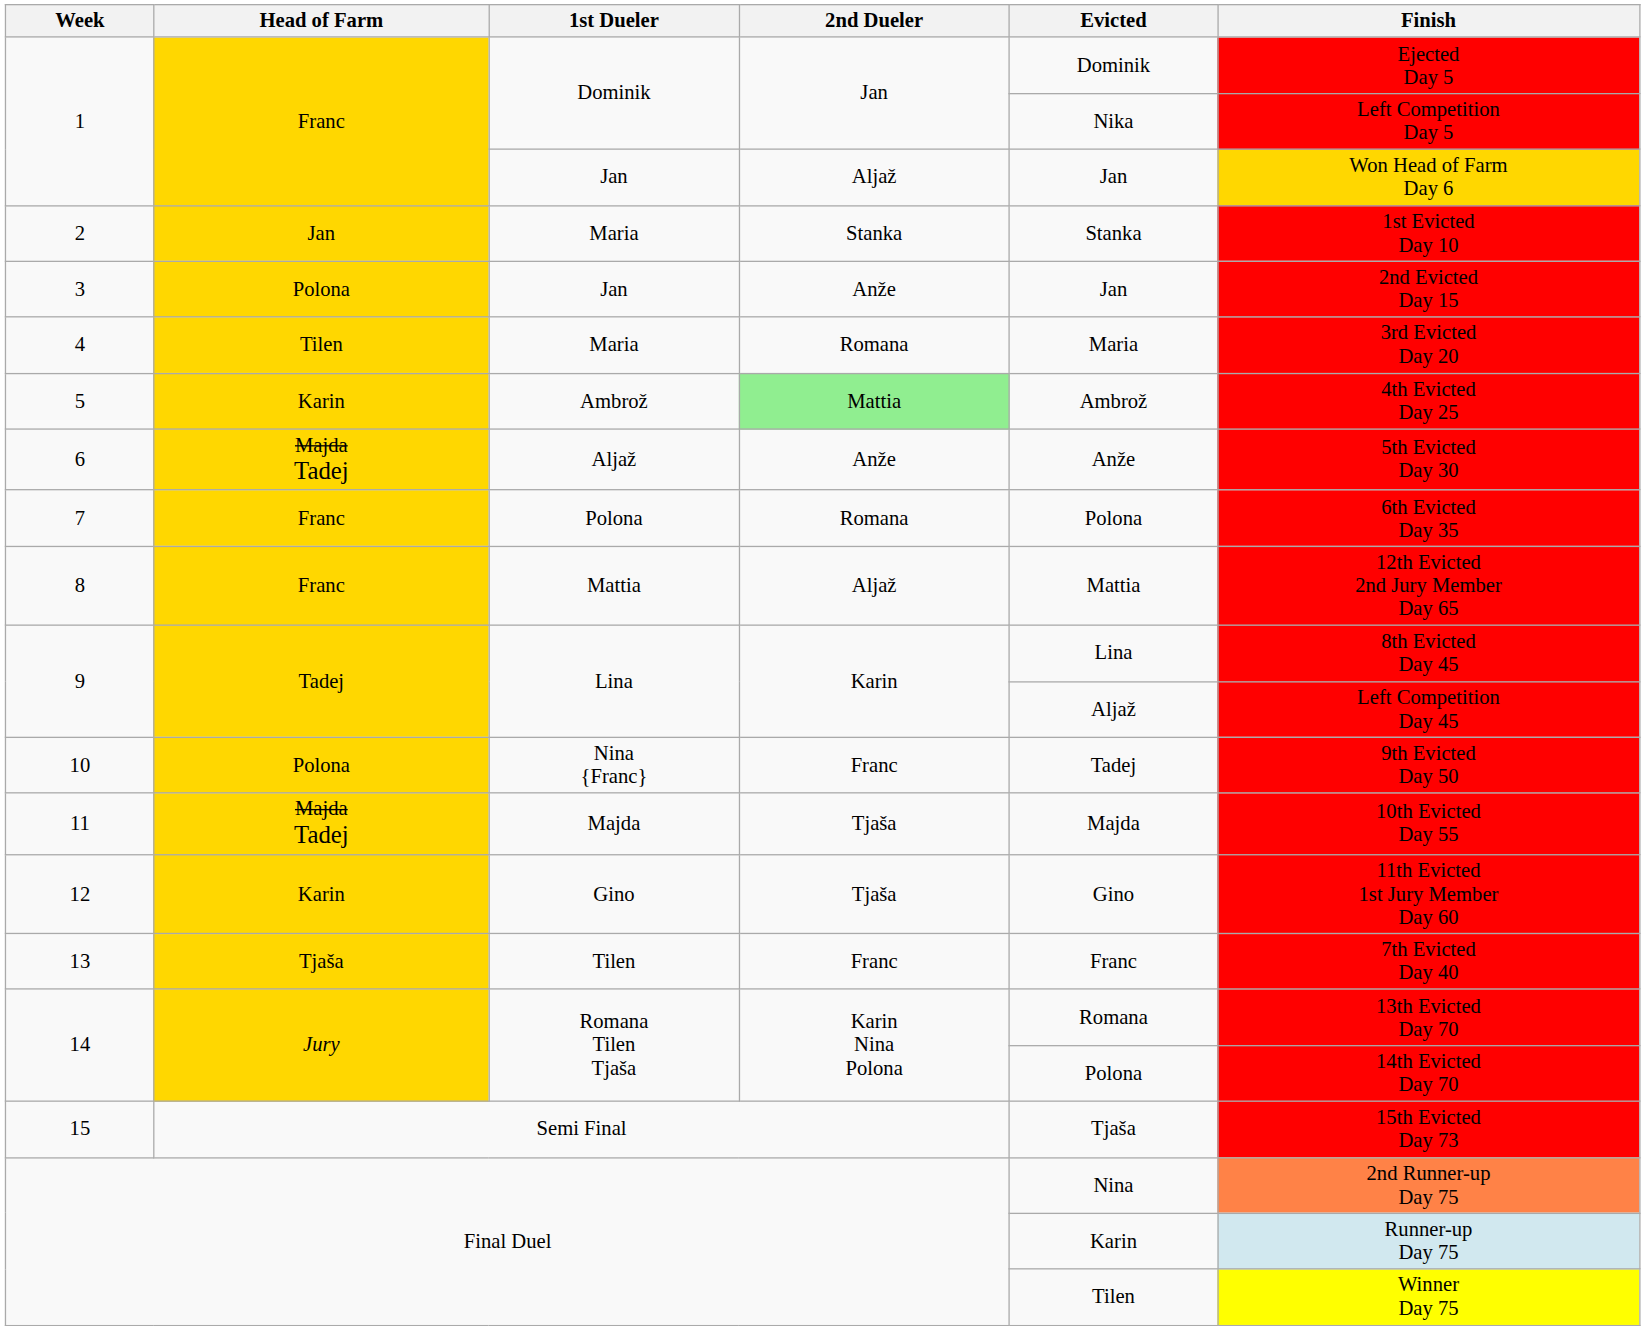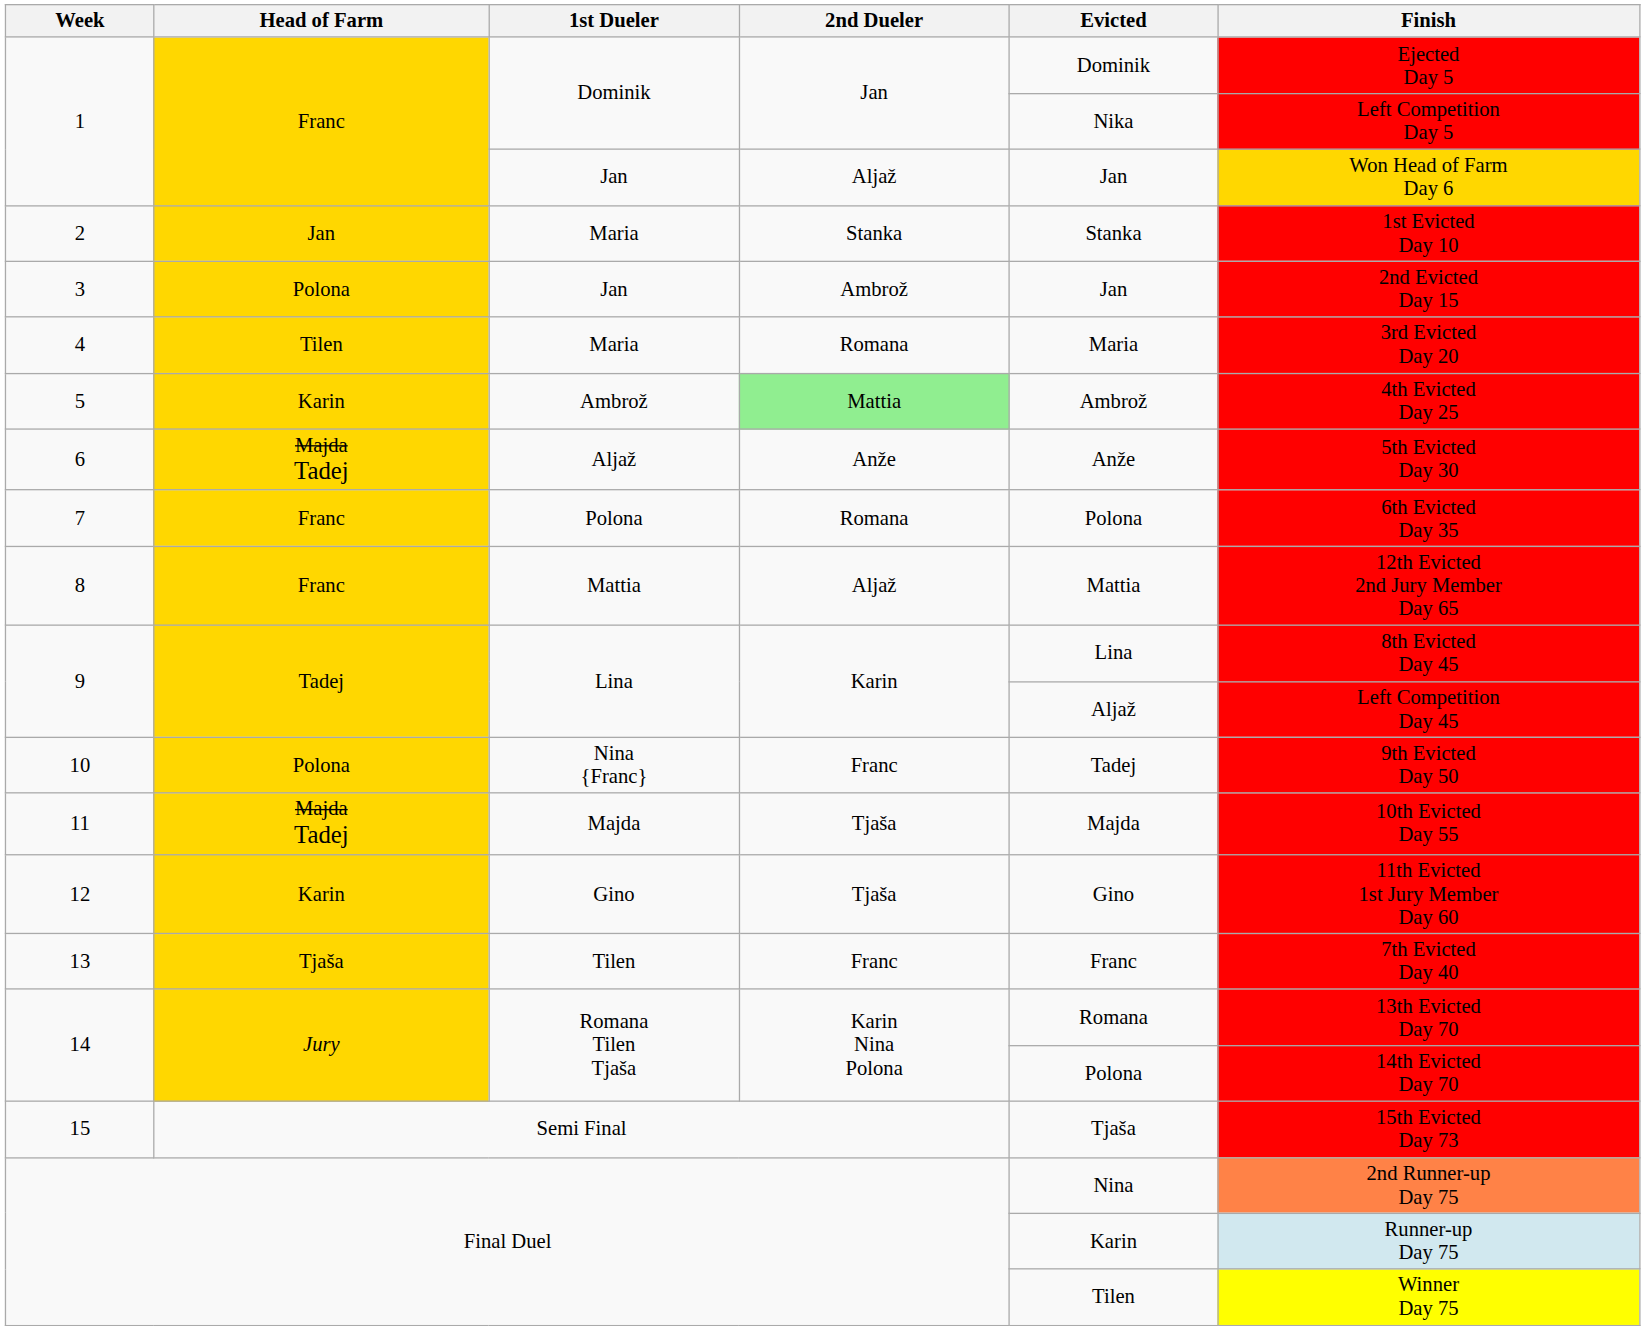(874, 289) Anže -> (874, 289) Ambrož
